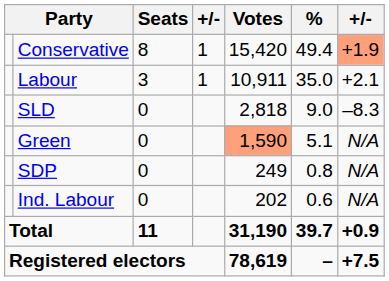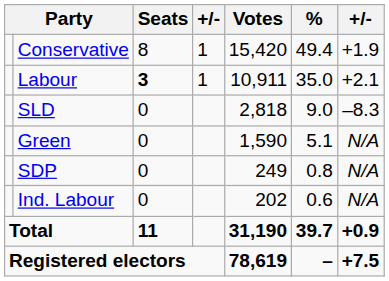(360, 49) lightsalmon background -> (360, 49) no background
(143, 79) normal -> (143, 79) bold
(263, 140) lightsalmon background -> (263, 140) no background
